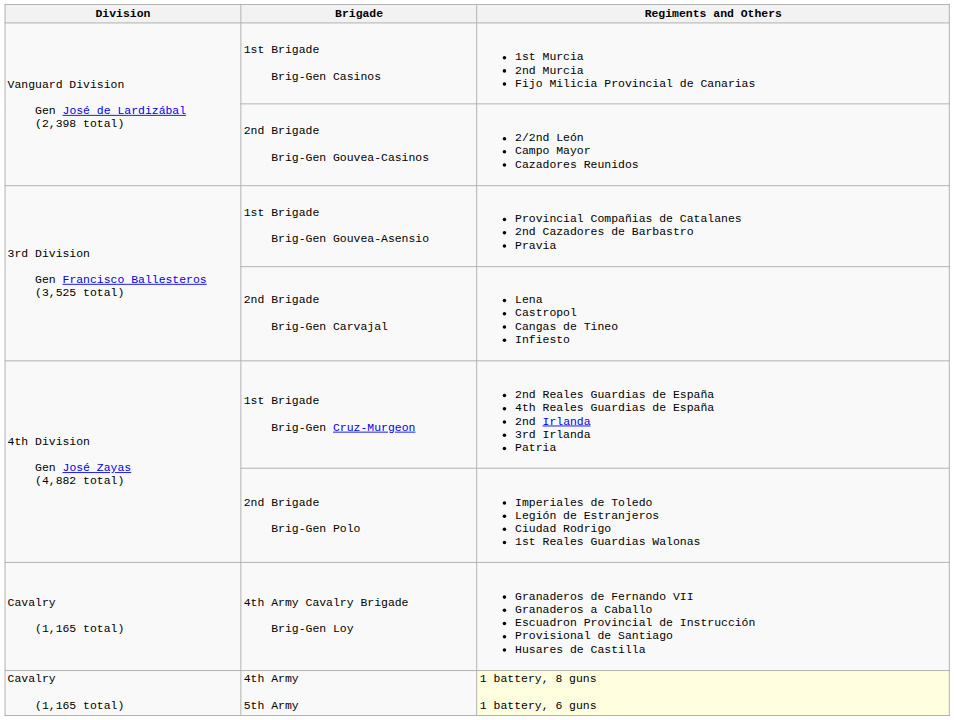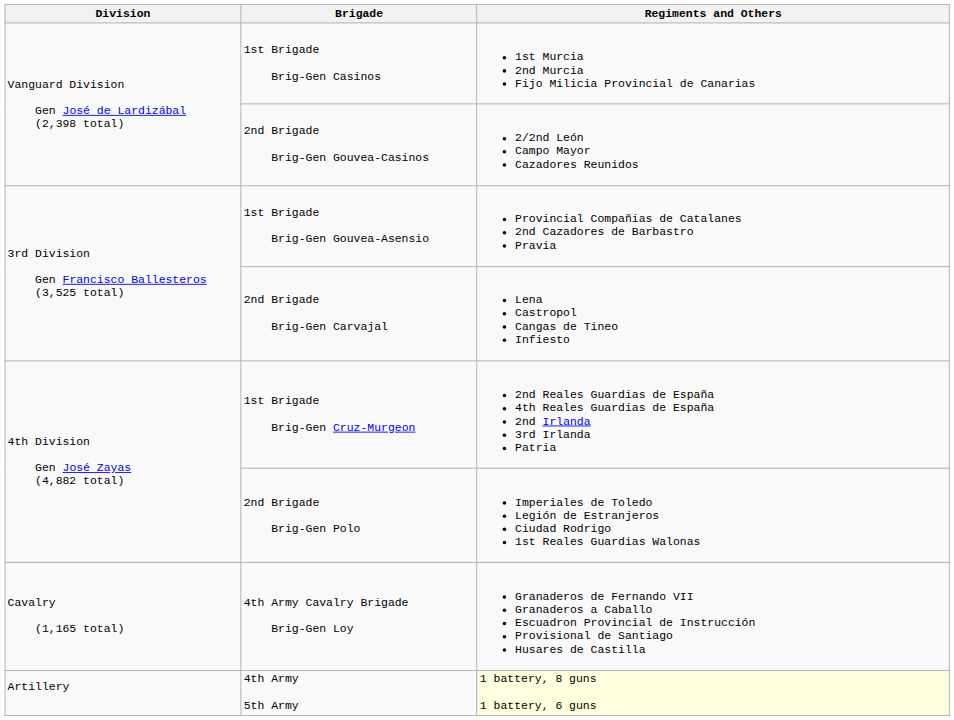(66, 693) Cavalry (1,165 total) -> (38, 686) Artillery
